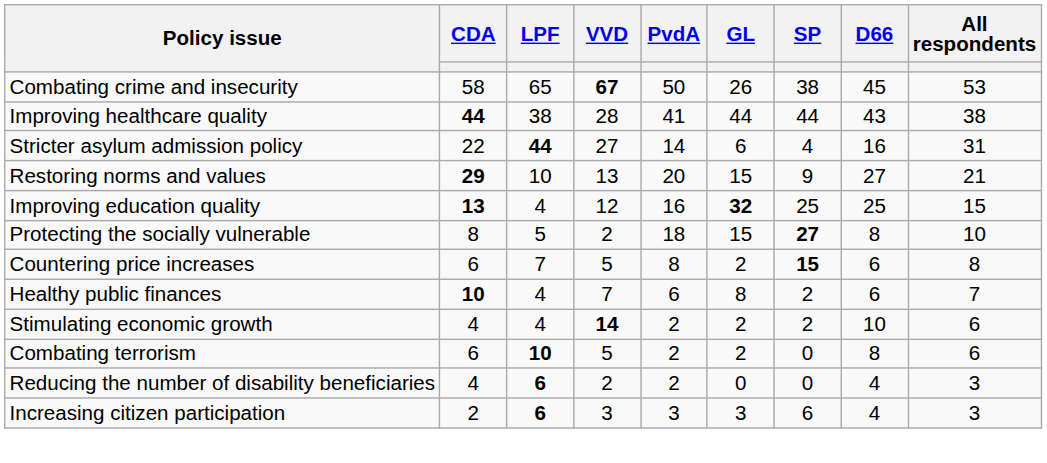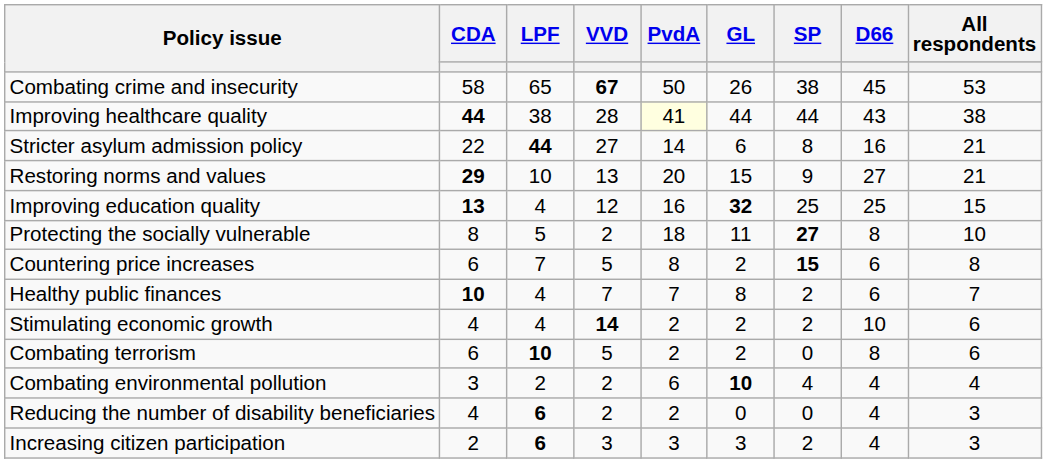(674, 116) no background -> (674, 116) lightyellow background
(808, 146) 4 -> (808, 146) 8
(974, 146) 31 -> (974, 146) 21
(741, 235) 15 -> (741, 235) 11
(674, 295) 6 -> (674, 295) 7
+ row: (168, 384)
(808, 413) 6 -> (808, 443) 2
